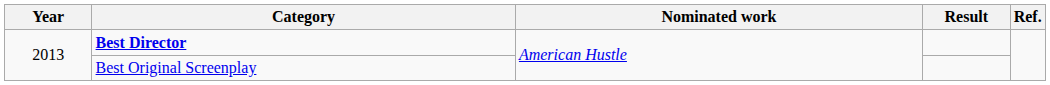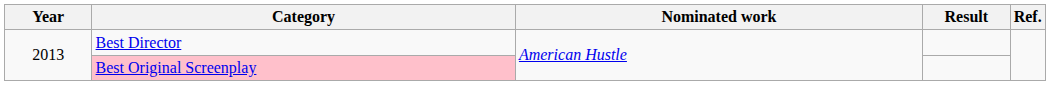(141, 42) bold -> (138, 42) normal
(176, 67) no background -> (176, 67) pink background
